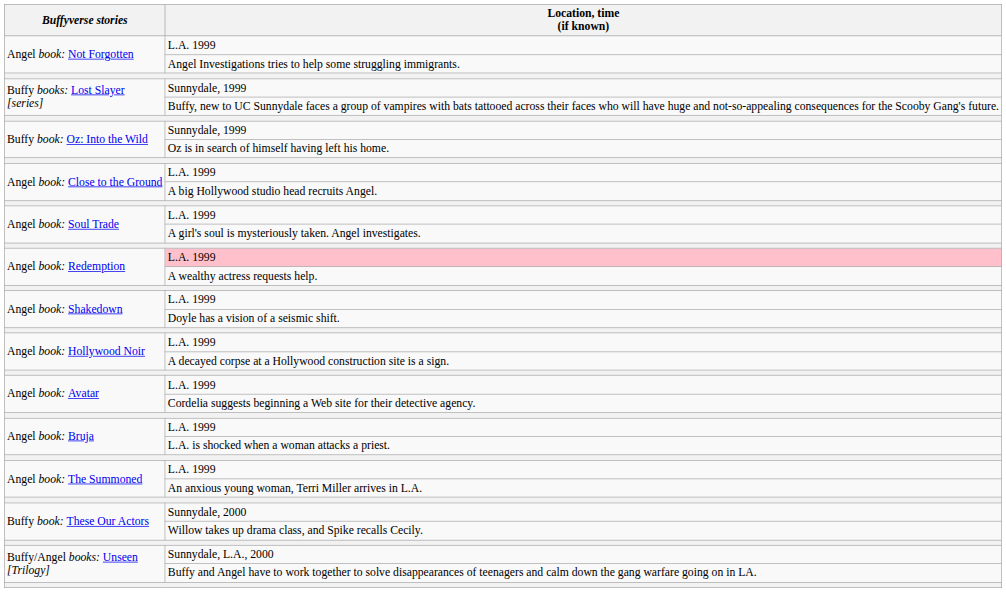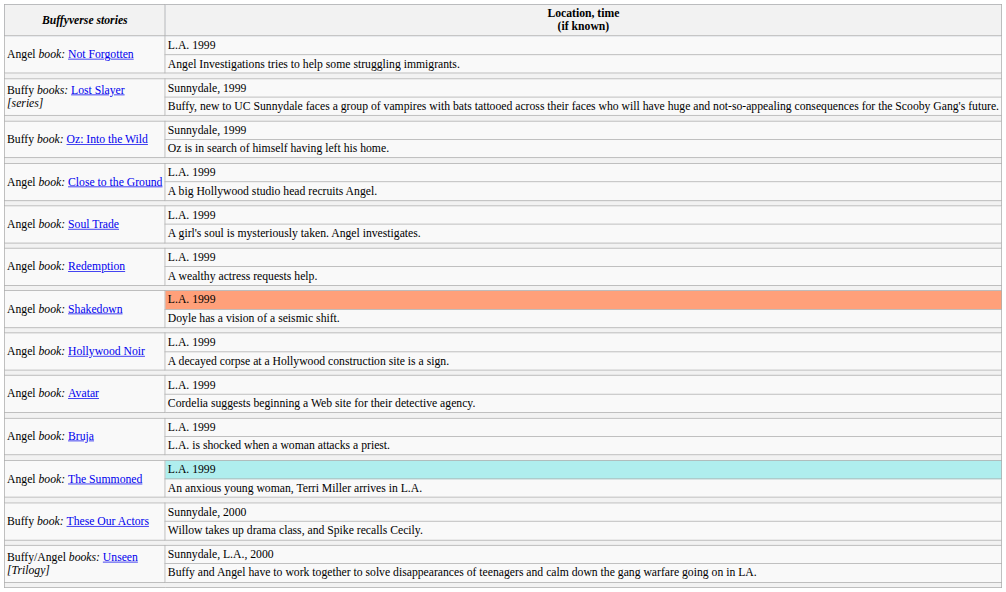(192, 257) pink background -> (192, 257) no background
(192, 300) no background -> (192, 300) lightsalmon background
(192, 469) no background -> (192, 469) paleturquoise background
